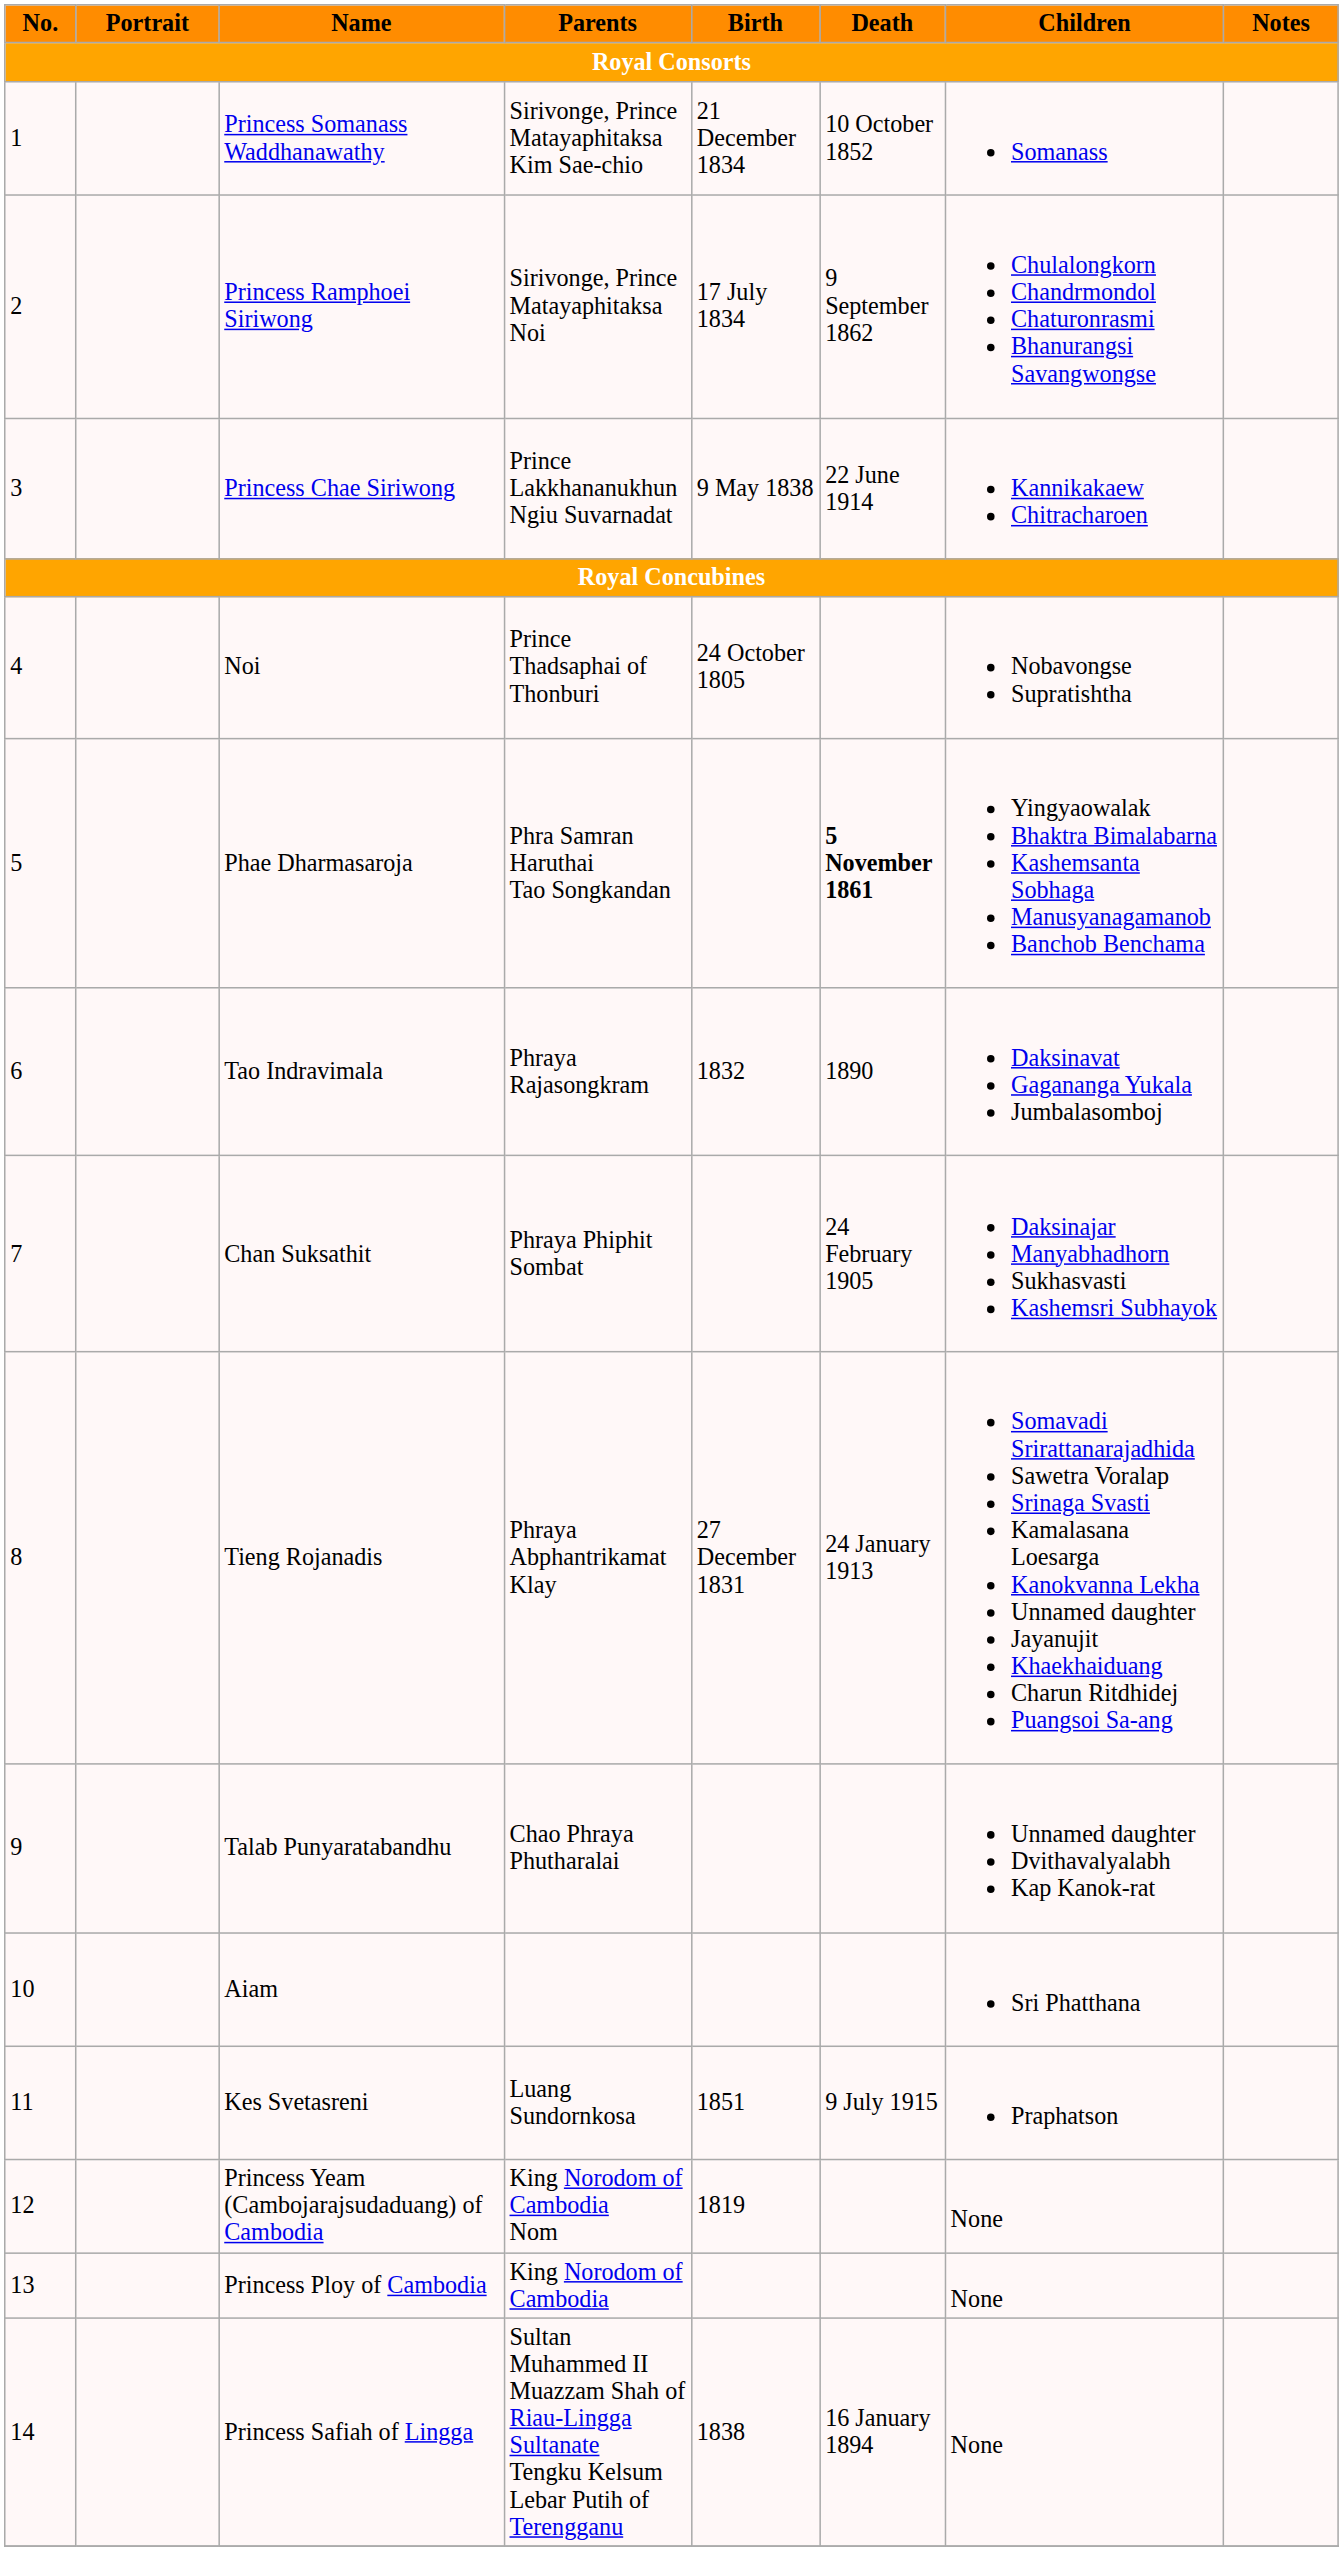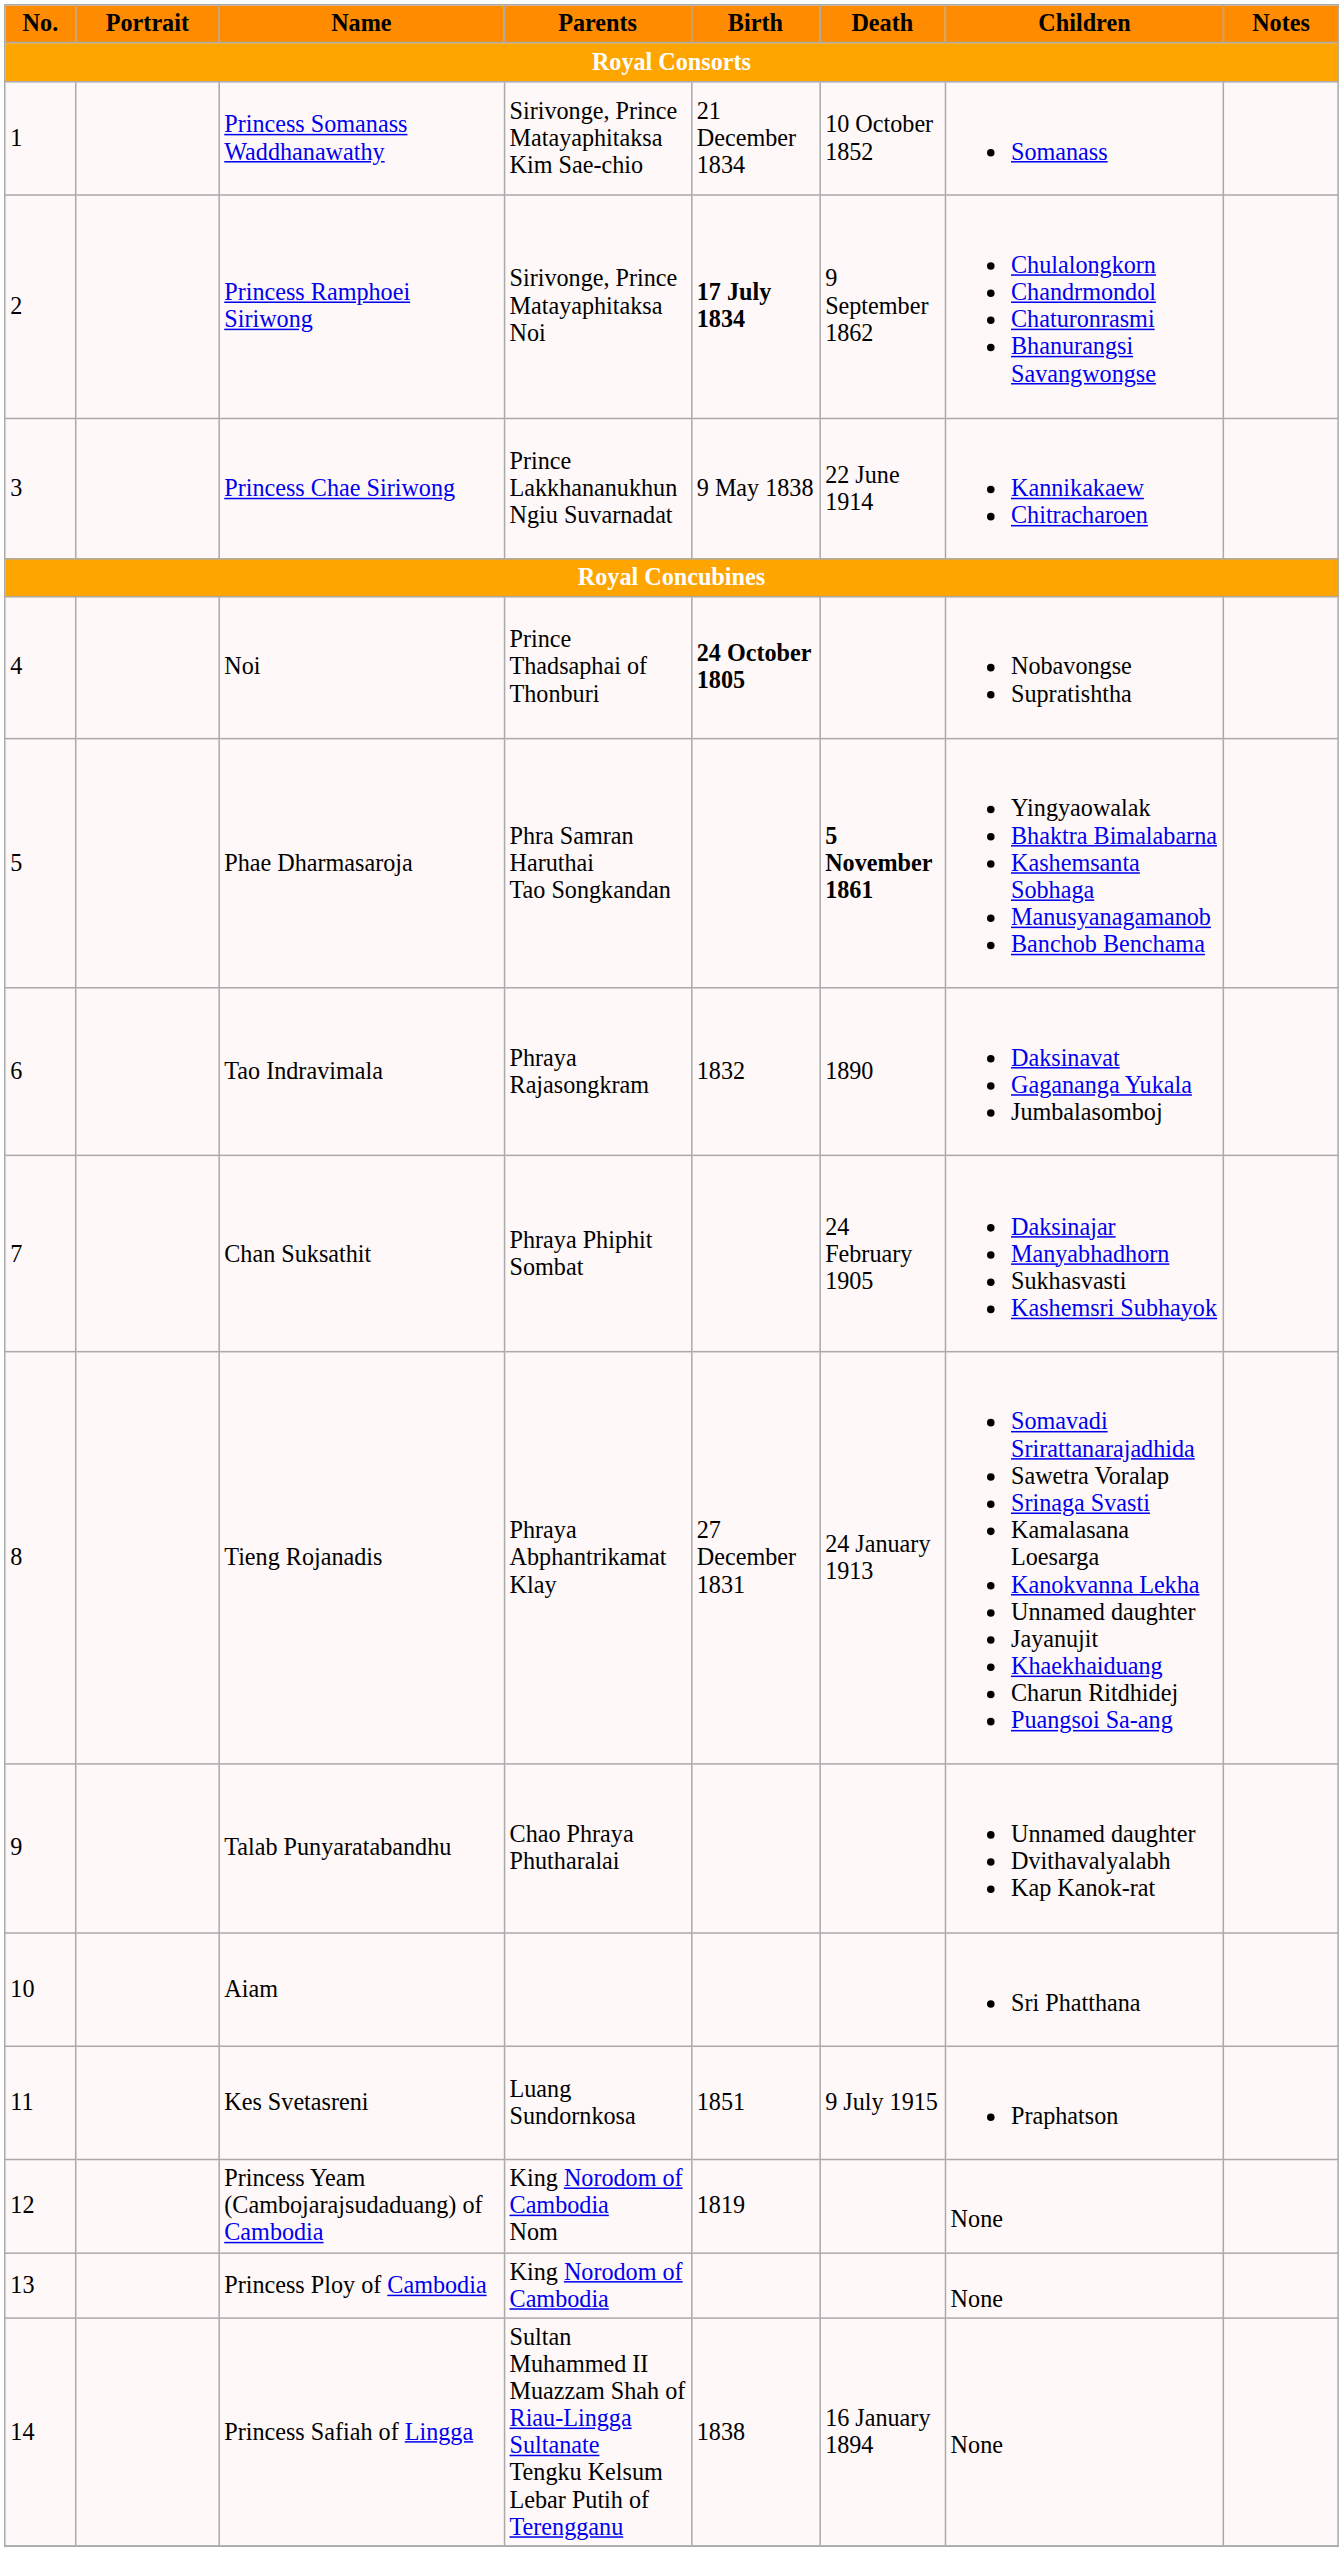(732, 306) normal -> (734, 306) bold
(751, 667) normal -> (754, 667) bold
